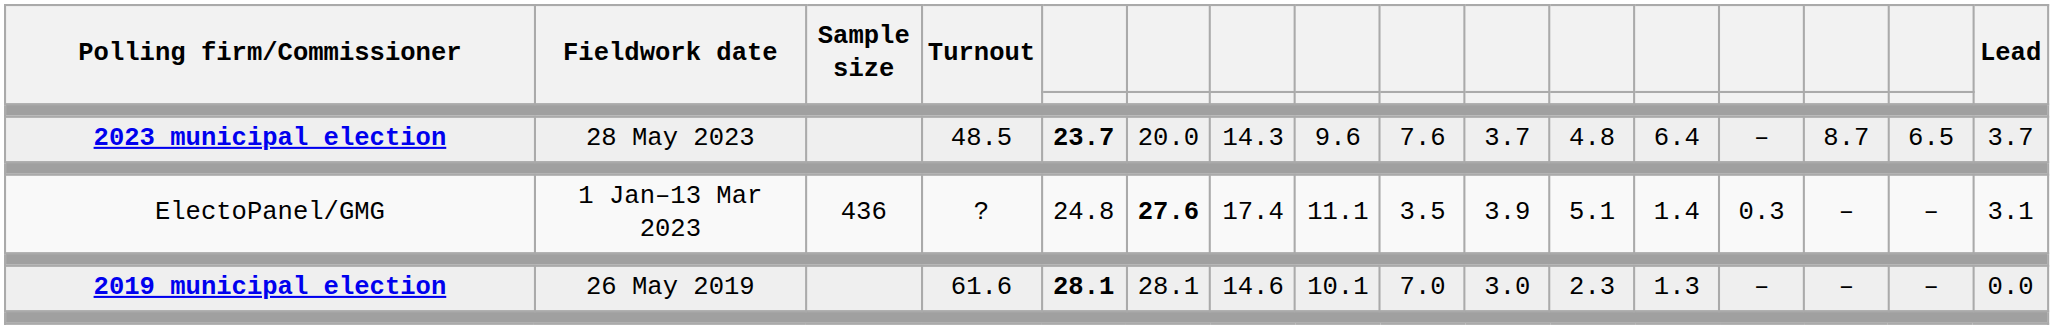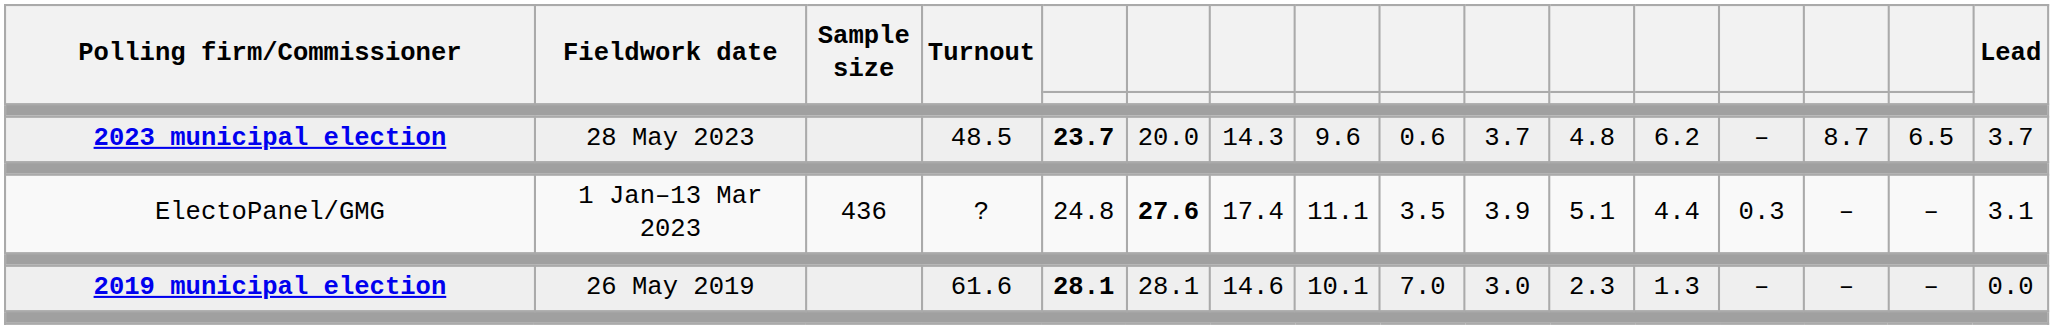(1423, 140) 7.6 -> (1423, 140) 0.6
(1677, 140) 6.4 -> (1677, 140) 6.2
(1677, 214) 1.4 -> (1677, 214) 4.4
